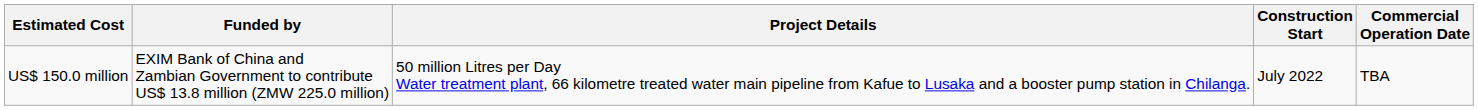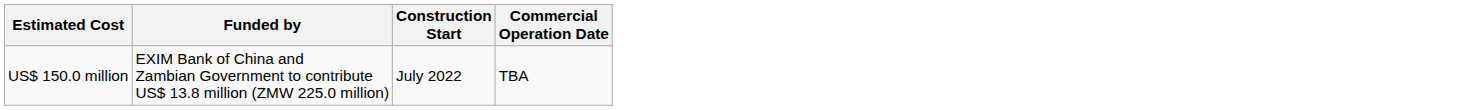- column: (823, 25)
